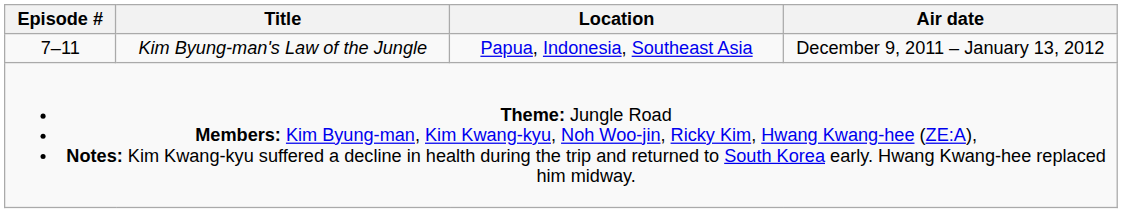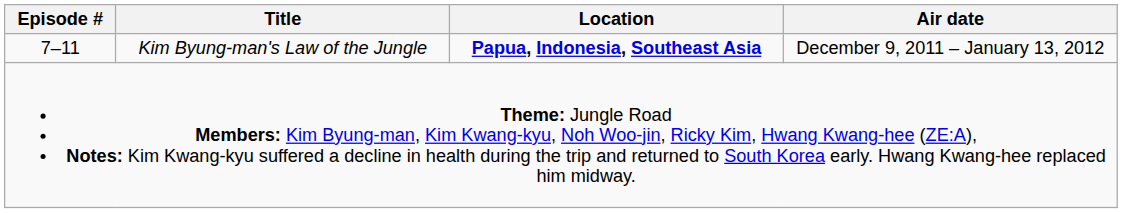(617, 48) normal -> (617, 48) bold
